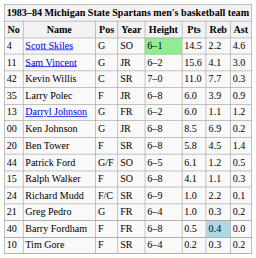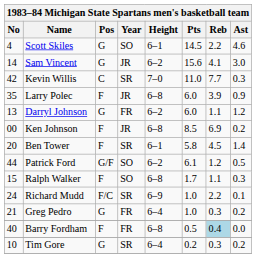(155, 46) lightgreen background -> (155, 46) no background
(12, 63) 11 -> (12, 63) 14
(102, 129) G -> (101, 129) F
(155, 146) 6–8 -> (155, 146) 6–1
(155, 162) 6–5 -> (155, 162) 6–2
(191, 179) 4.1 -> (191, 179) 1.7
(101, 245) F -> (102, 245) G
